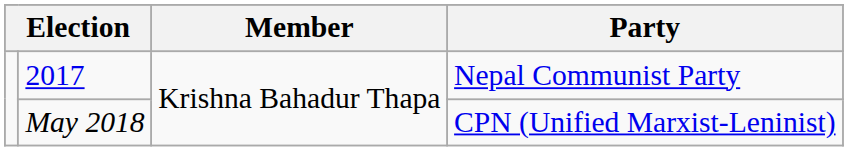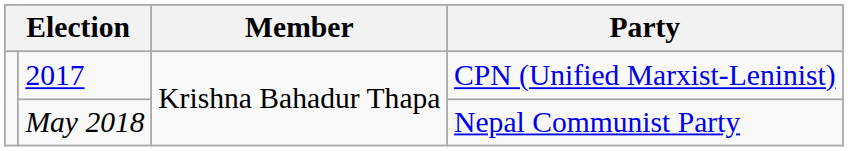(597, 74) Nepal Communist Party -> (645, 74) CPN (Unified Marxist-Leninist)
(645, 121) CPN (Unified Marxist-Leninist) -> (597, 121) Nepal Communist Party
